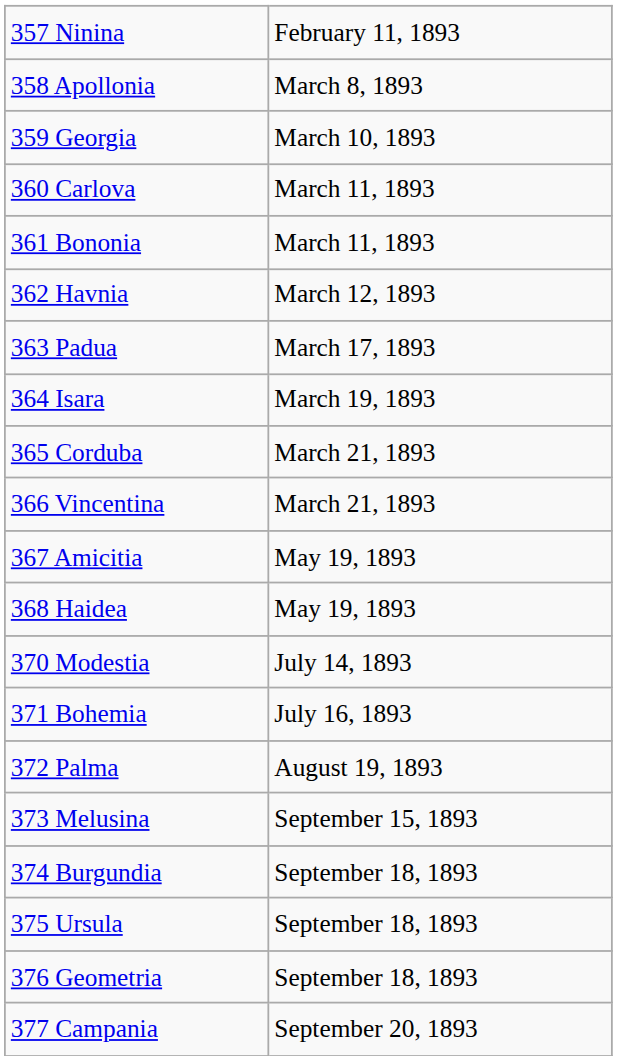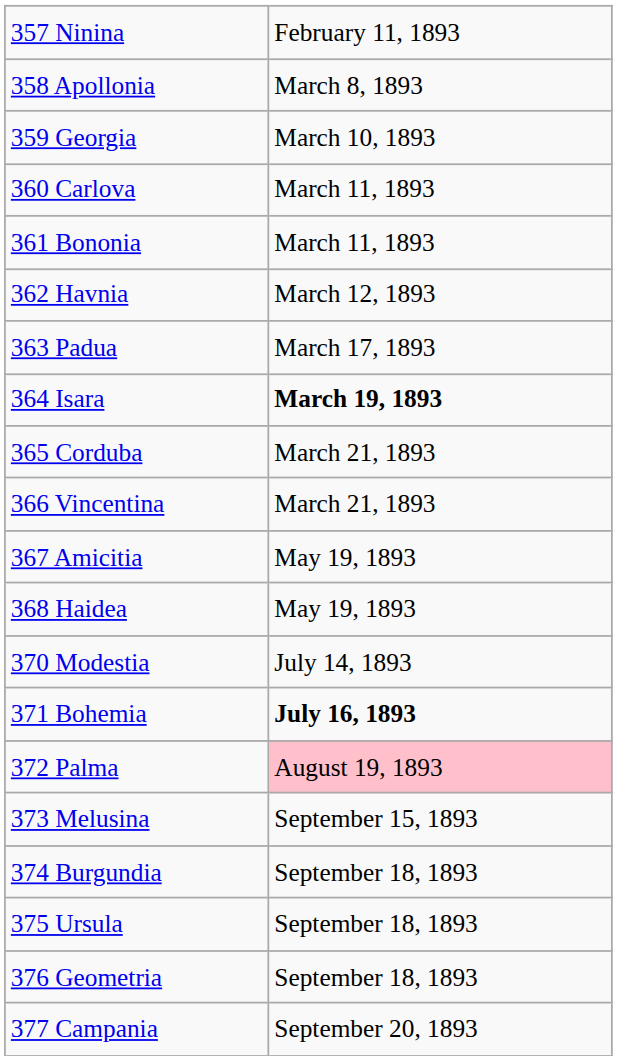(355, 399) normal -> (358, 399) bold
(343, 714) normal -> (345, 714) bold
(358, 766) no background -> (358, 766) pink background
